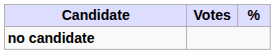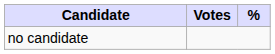(51, 37) bold -> (48, 37) normal
